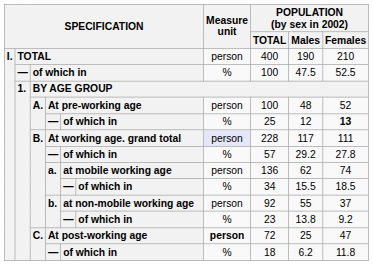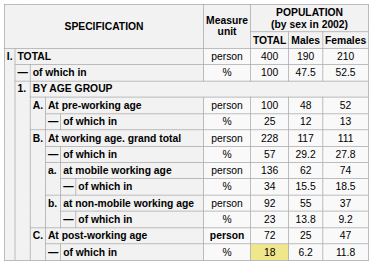(346, 121) bold -> (346, 121) normal
(227, 138) lavender background -> (227, 138) no background
(270, 252) no background -> (270, 252) khaki background
